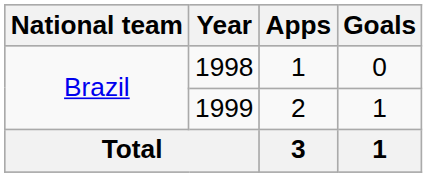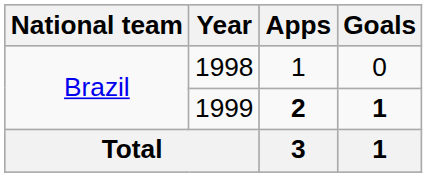(298, 108) normal -> (298, 108) bold
(380, 108) normal -> (380, 108) bold
